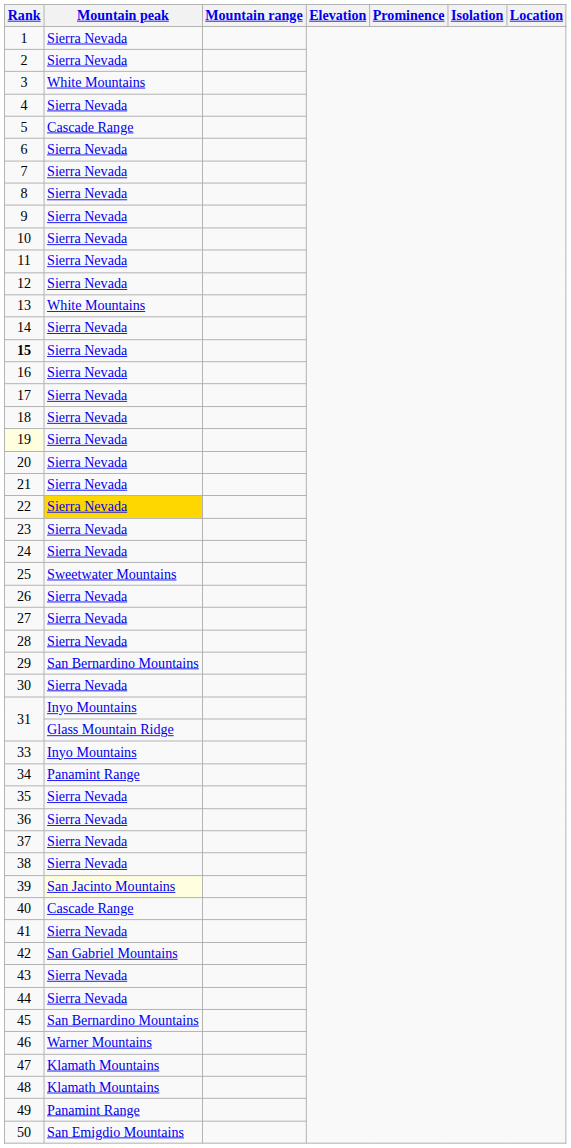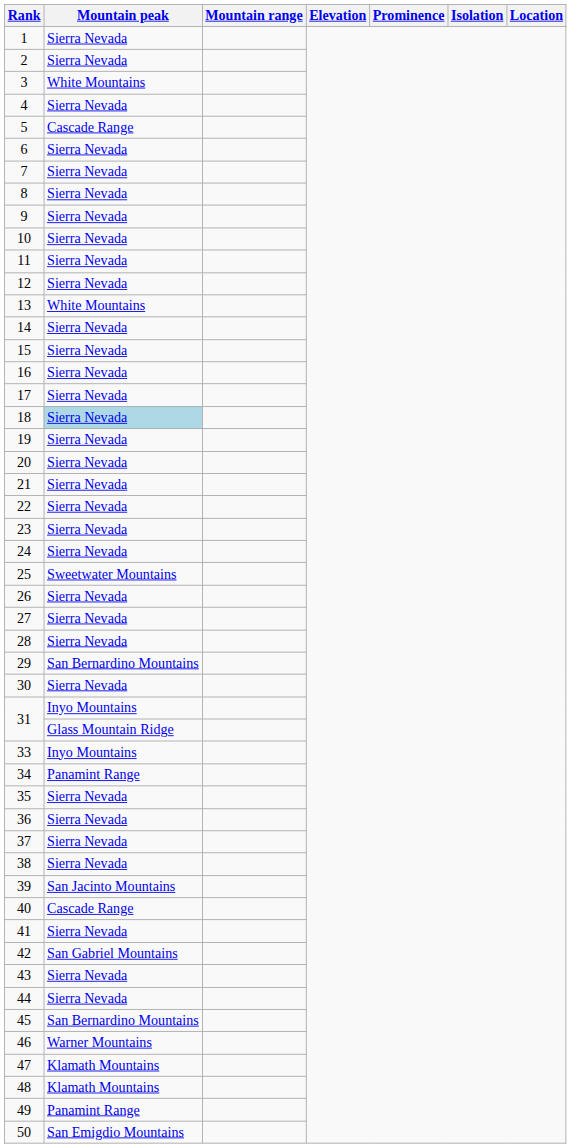(24, 350) bold -> (24, 350) normal
(87, 417) no background -> (87, 417) lightblue background
(24, 439) lightyellow background -> (24, 439) no background
(87, 506) gold background -> (87, 506) no background
(111, 886) lightyellow background -> (111, 886) no background
